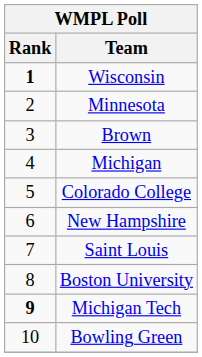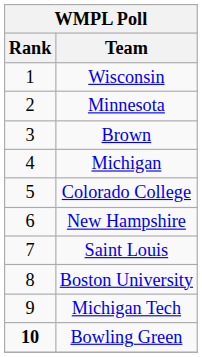(30, 76) bold -> (30, 76) normal
(30, 308) bold -> (30, 308) normal
(30, 337) normal -> (30, 337) bold
